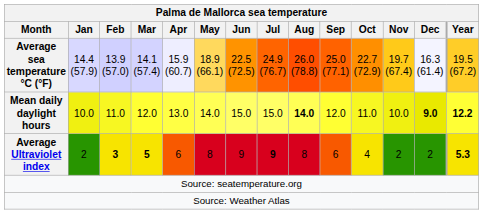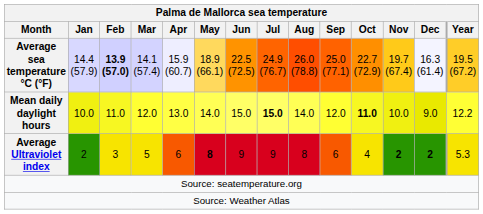(115, 65) normal -> (115, 65) bold
(273, 113) normal -> (273, 113) bold
(304, 113) bold -> (304, 113) normal
(367, 113) normal -> (367, 113) bold
(430, 113) bold -> (430, 113) normal
(463, 113) bold -> (463, 113) normal
(115, 155) bold -> (115, 155) normal
(147, 155) bold -> (147, 155) normal
(210, 155) normal -> (210, 155) bold
(273, 155) bold -> (273, 155) normal
(399, 155) normal -> (399, 155) bold
(430, 155) normal -> (430, 155) bold
(463, 155) bold -> (463, 155) normal
